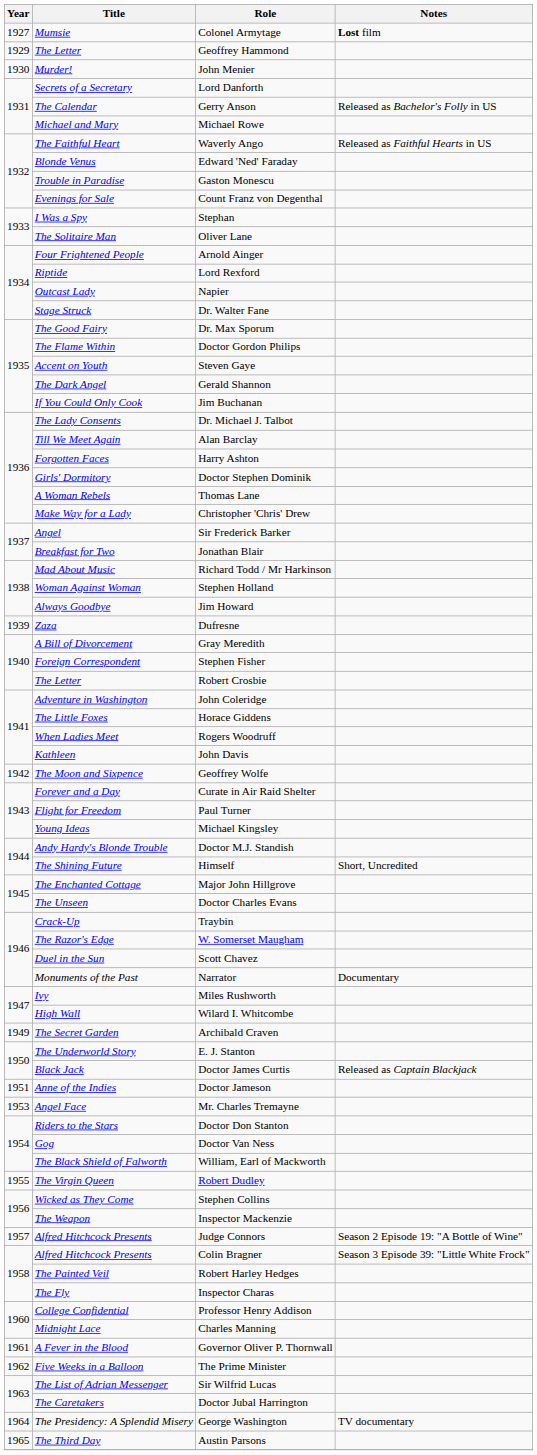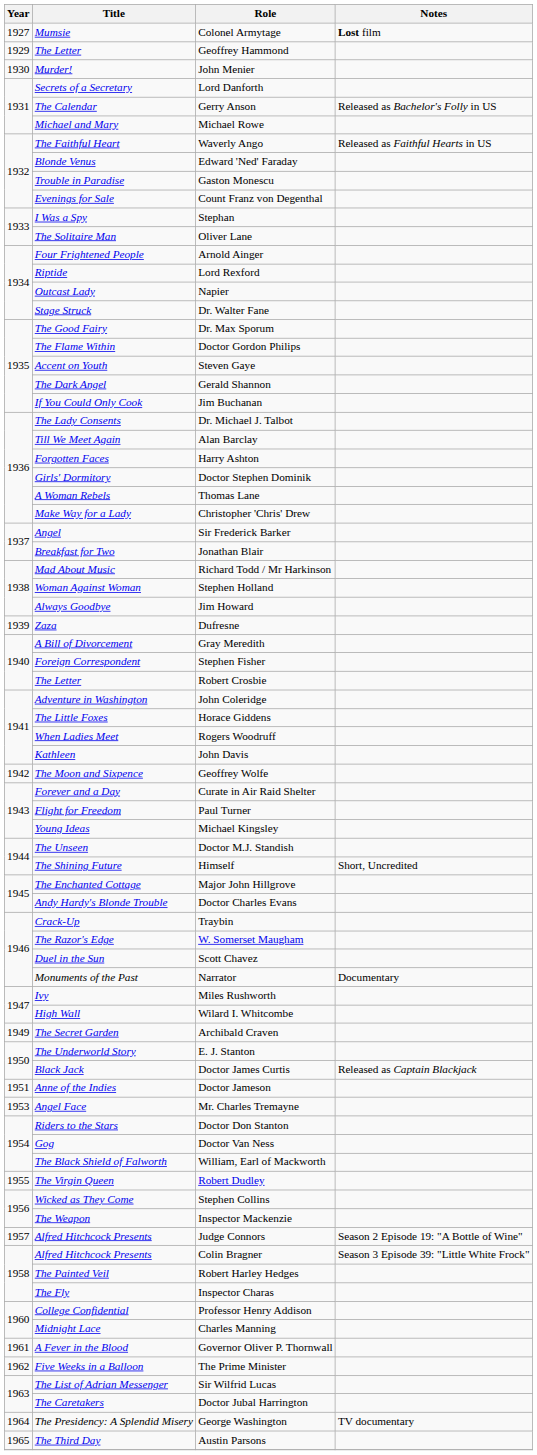(101, 847) Andy Hardy's Blonde Trouble -> (61, 847) The Unseen
(61, 903) The Unseen -> (101, 903) Andy Hardy's Blonde Trouble
